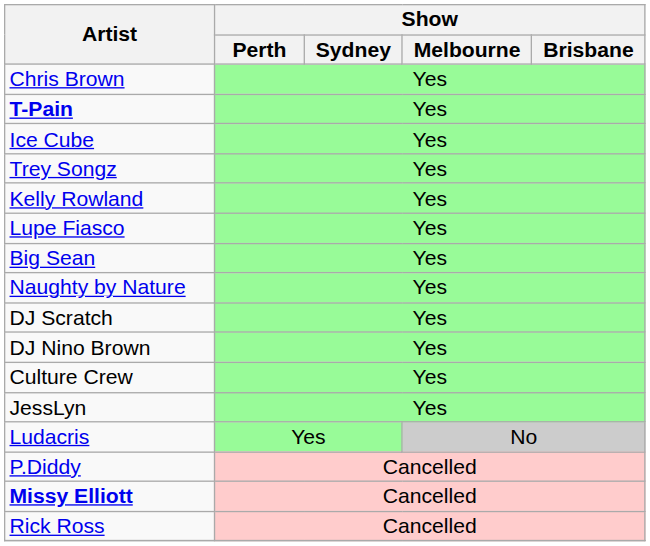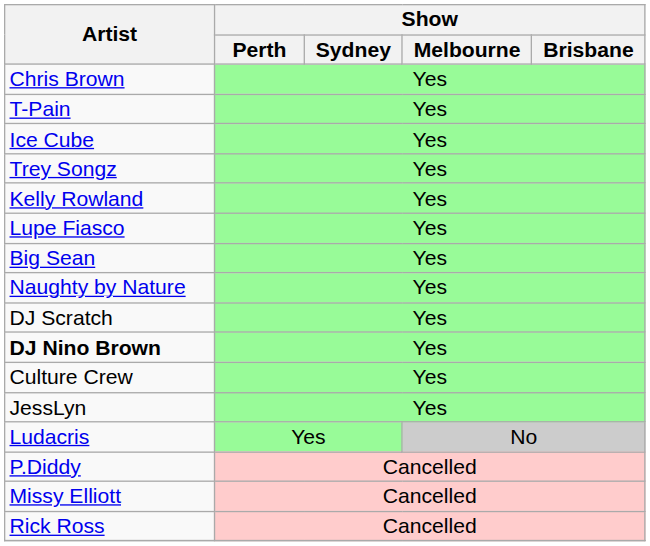(41, 109) bold -> (40, 109) normal
(80, 347) normal -> (85, 347) bold
(71, 496) bold -> (65, 496) normal
